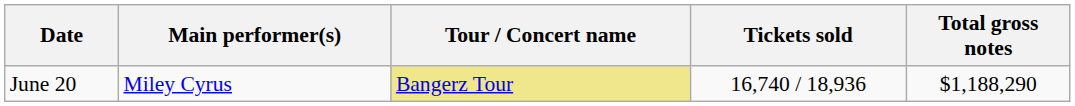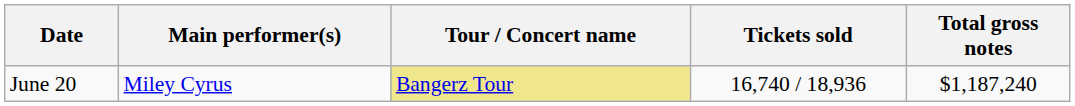(988, 83) $1,188,290 -> (988, 83) $1,187,240
